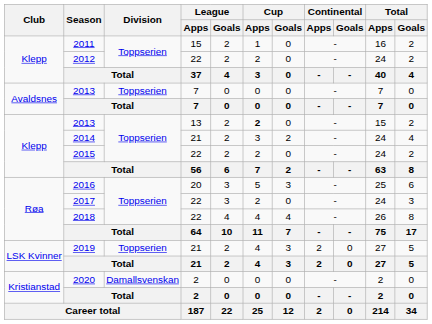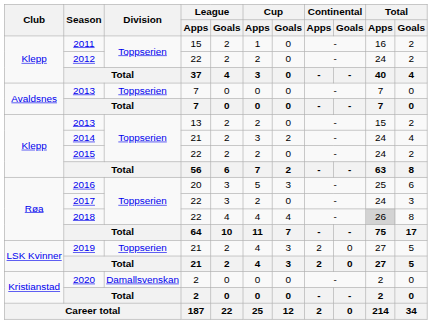(257, 122) bold -> (257, 122) normal
(380, 216) no background -> (380, 216) lightgrey background
